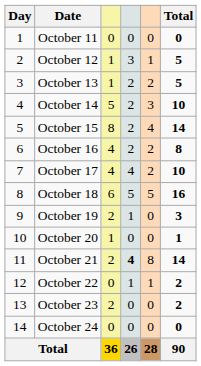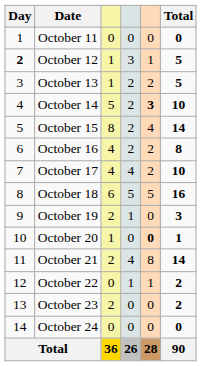(20, 60) normal -> (20, 60) bold
(151, 104) normal -> (151, 104) bold
(151, 238) normal -> (151, 238) bold
(131, 260) bold -> (131, 260) normal
